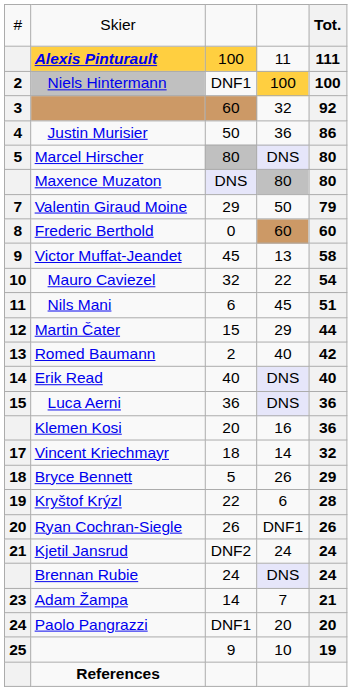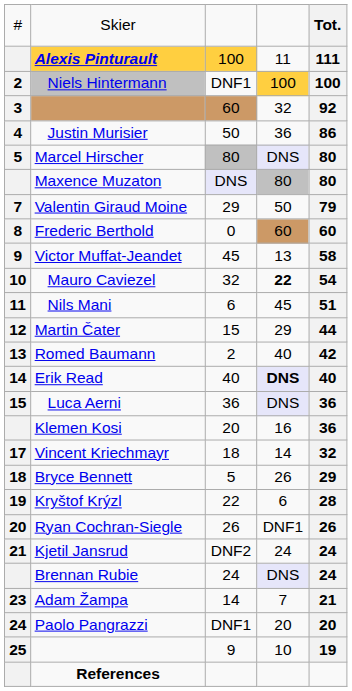(283, 280) normal -> (283, 280) bold
(283, 378) normal -> (283, 378) bold
